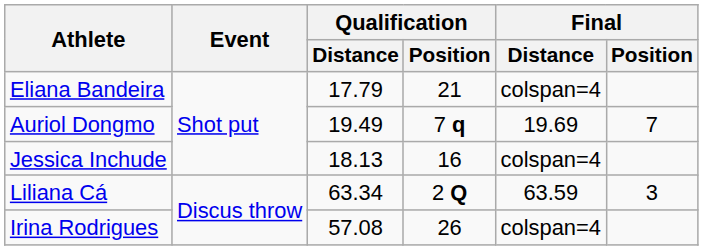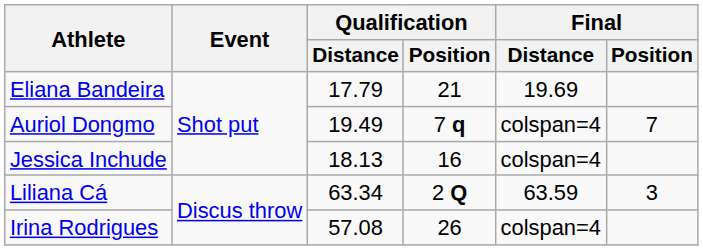(551, 90) colspan=4 -> (551, 90) 19.69
(551, 124) 19.69 -> (551, 124) colspan=4
